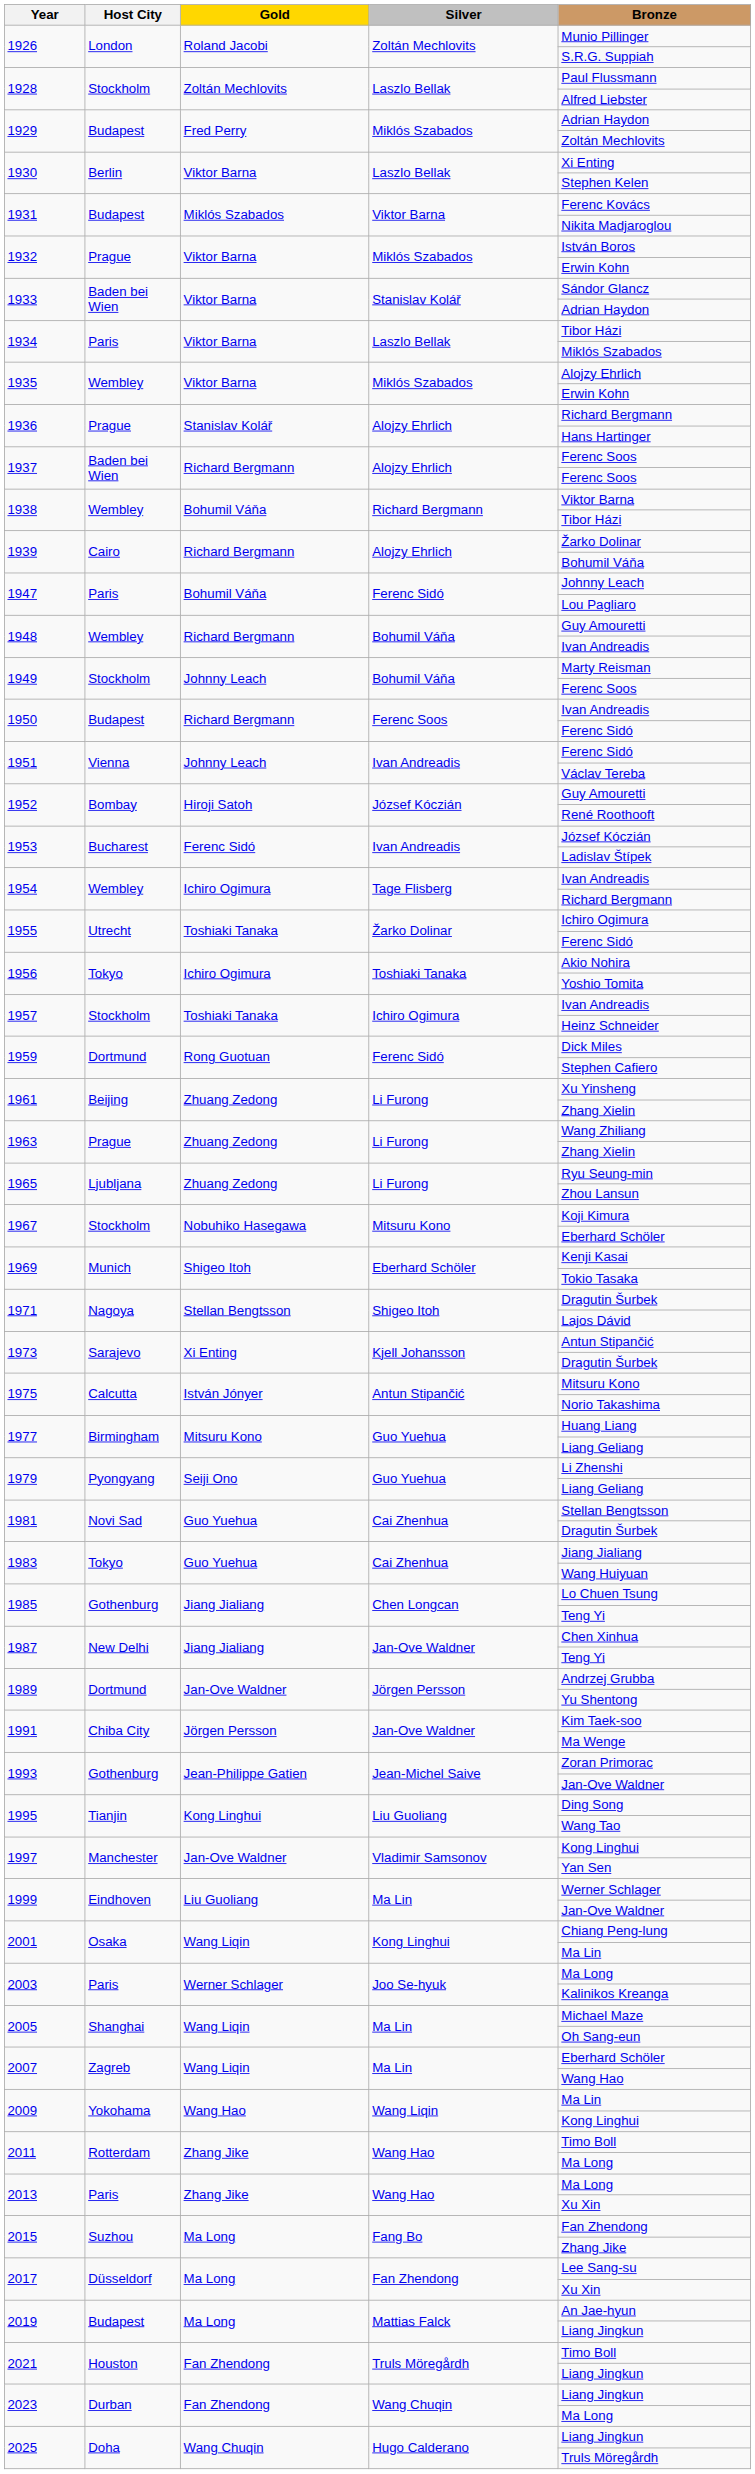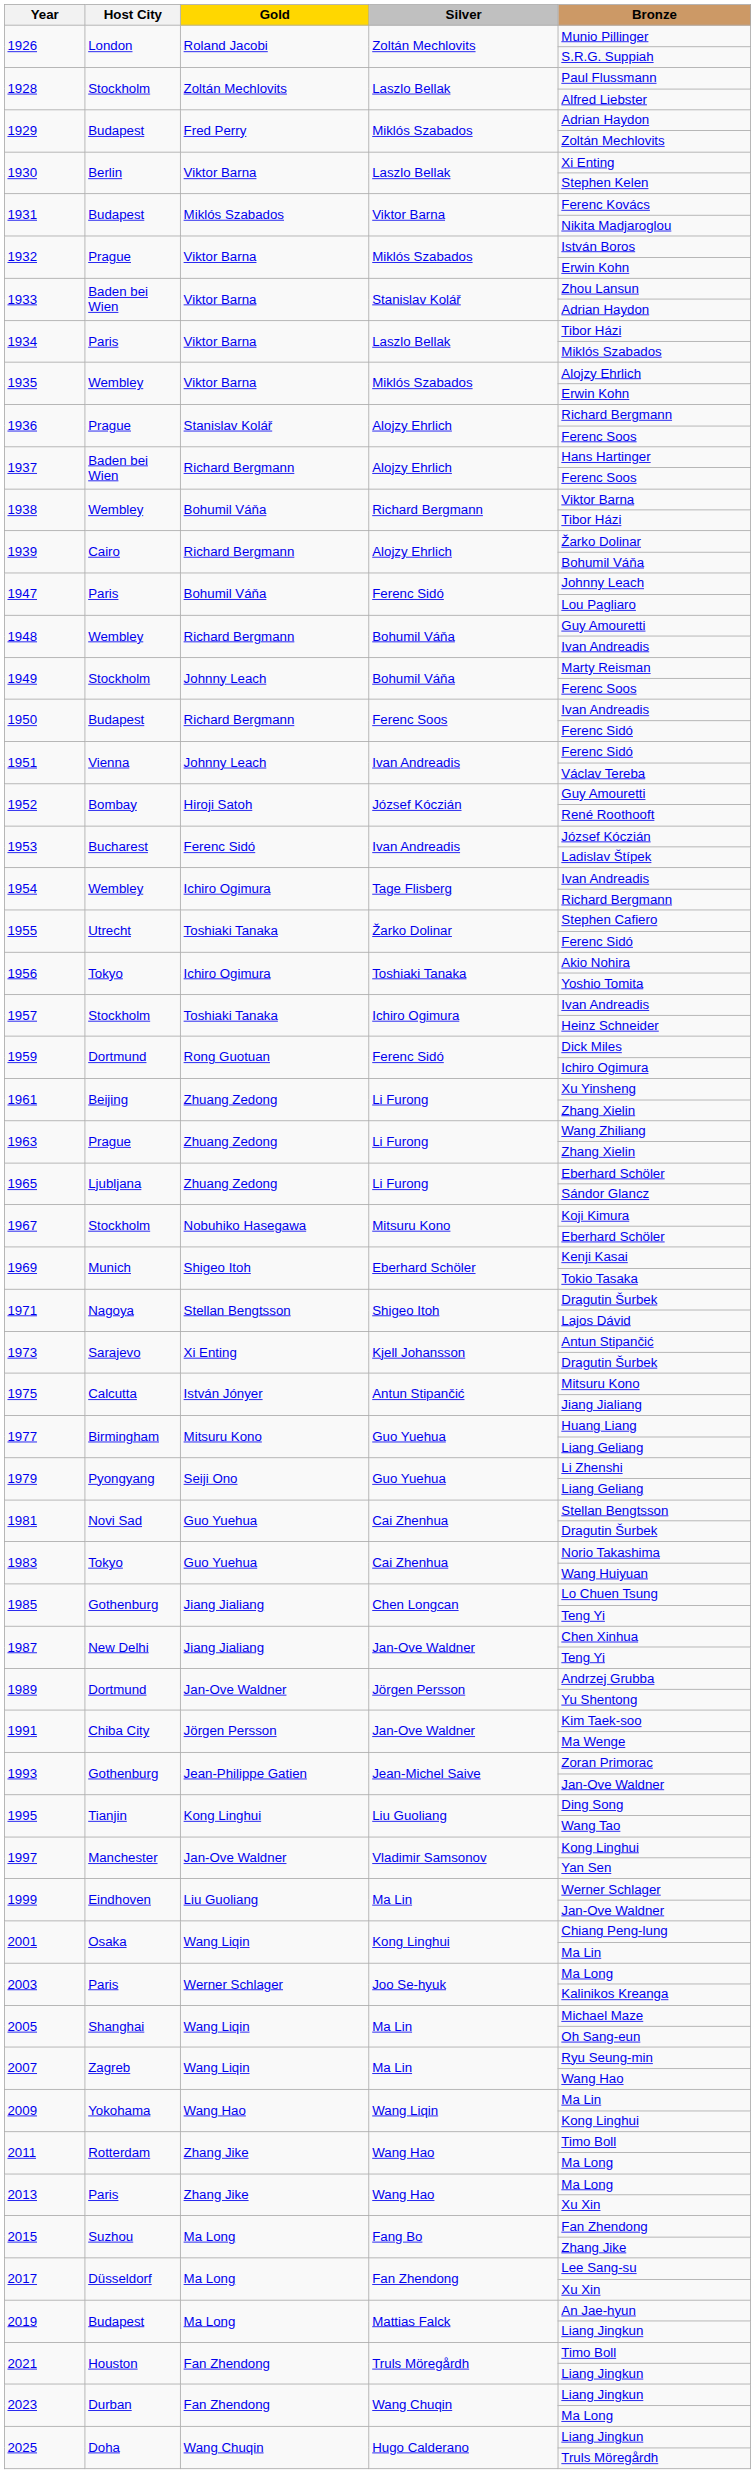(605, 288) Sándor Glancz -> (600, 288) Zhou Lansun
(606, 436) Hans Hartinger -> (599, 436) Ferenc Soos
(599, 457) Ferenc Soos -> (606, 457) Hans Hartinger
(605, 920) Ichiro Ogimura -> (609, 920) Stephen Cafiero
(609, 1068) Stephen Cafiero -> (605, 1068) Ichiro Ogimura
(607, 1173) Ryu Seung-min -> (613, 1173) Eberhard Schöler
(600, 1194) Zhou Lansun -> (605, 1194) Sándor Glancz
(611, 1405) Norio Takashima -> (602, 1405) Jiang Jialiang
(602, 1552) Jiang Jialiang -> (611, 1552) Norio Takashima
(613, 2057) Eberhard Schöler -> (607, 2057) Ryu Seung-min
